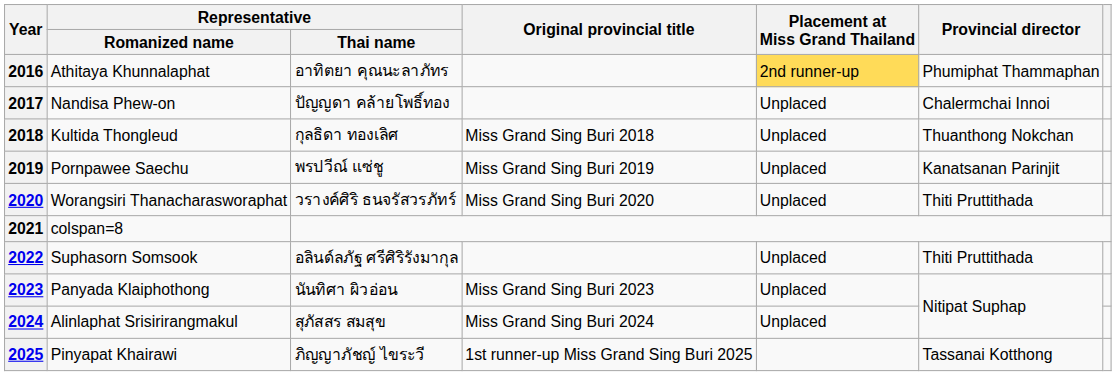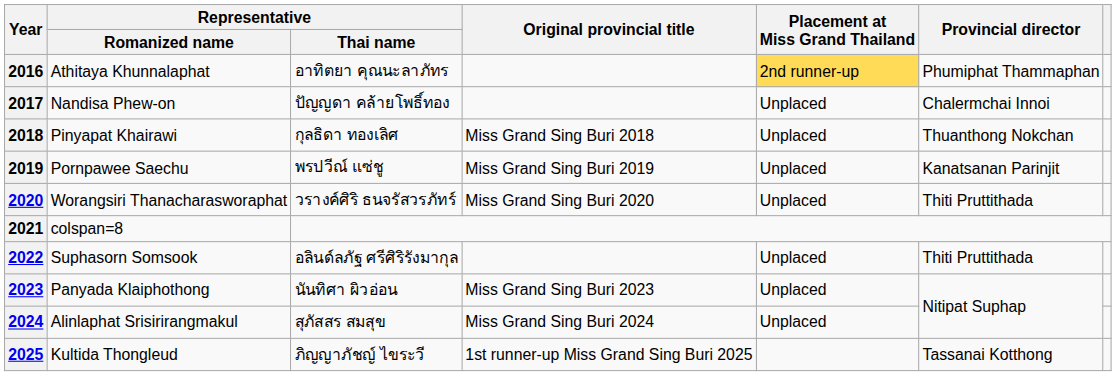(114, 136) Kultida Thongleud -> (114, 136) Pinyapat Khairawi
(114, 354) Pinyapat Khairawi -> (114, 354) Kultida Thongleud
